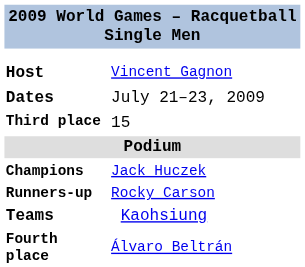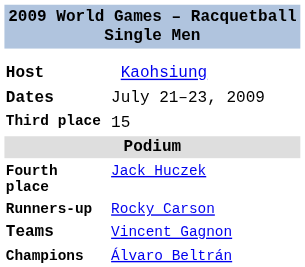(172, 72) Vincent Gagnon -> (159, 73) Kaohsiung
(45, 171) Champions -> (32, 179) Fourth place
(159, 216) Kaohsiung -> (172, 232) Vincent Gagnon
(32, 247) Fourth place -> (45, 255) Champions
